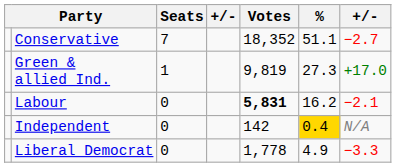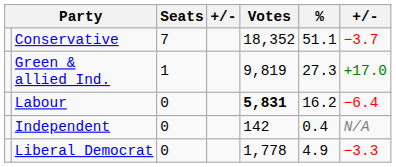(361, 40) −2.7 -> (361, 40) −3.7
(361, 104) −2.1 -> (361, 104) −6.4
(315, 127) gold background -> (315, 127) no background
